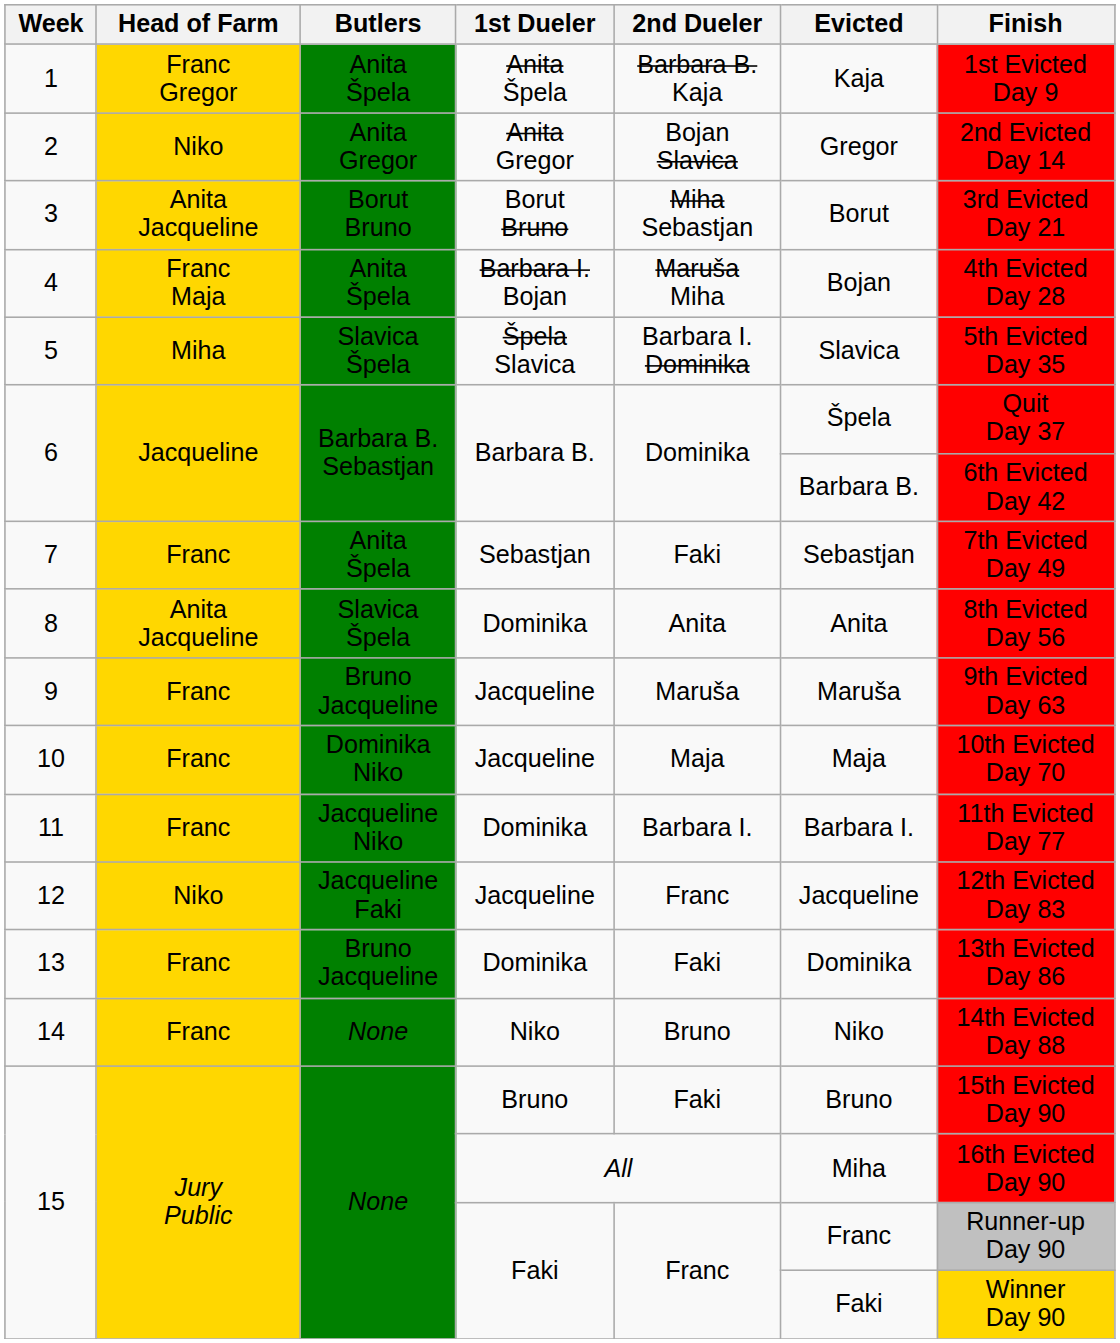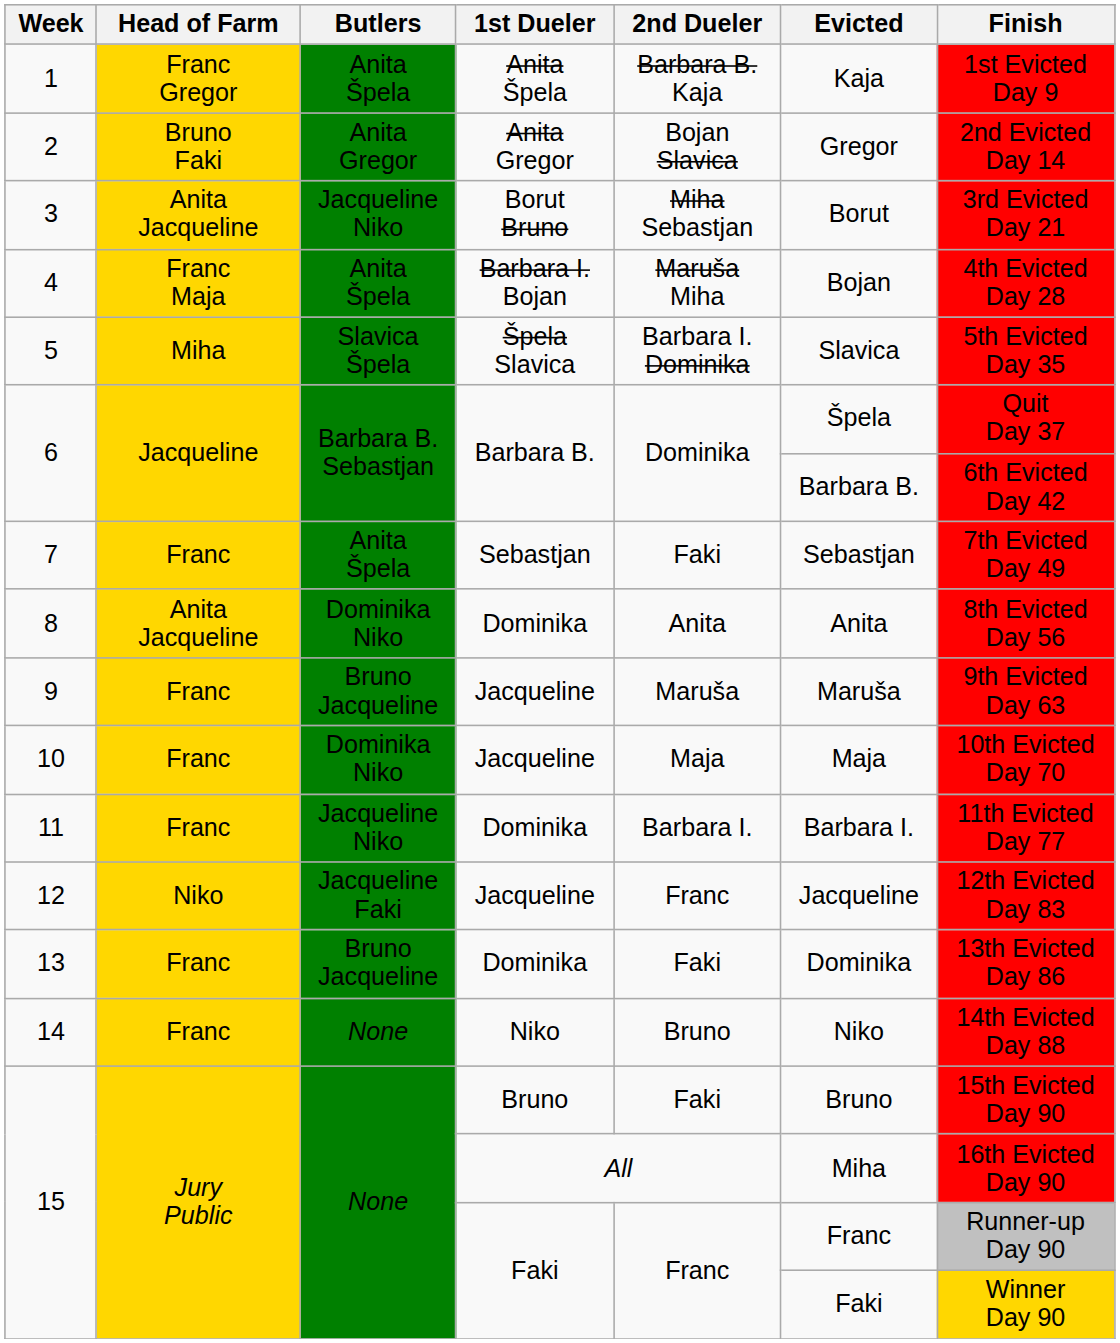(198, 146) Niko -> (198, 146) Bruno Faki
(378, 214) Borut Bruno -> (378, 214) Jacqueline Niko
(378, 623) Slavica Špela -> (378, 623) Dominika Niko
